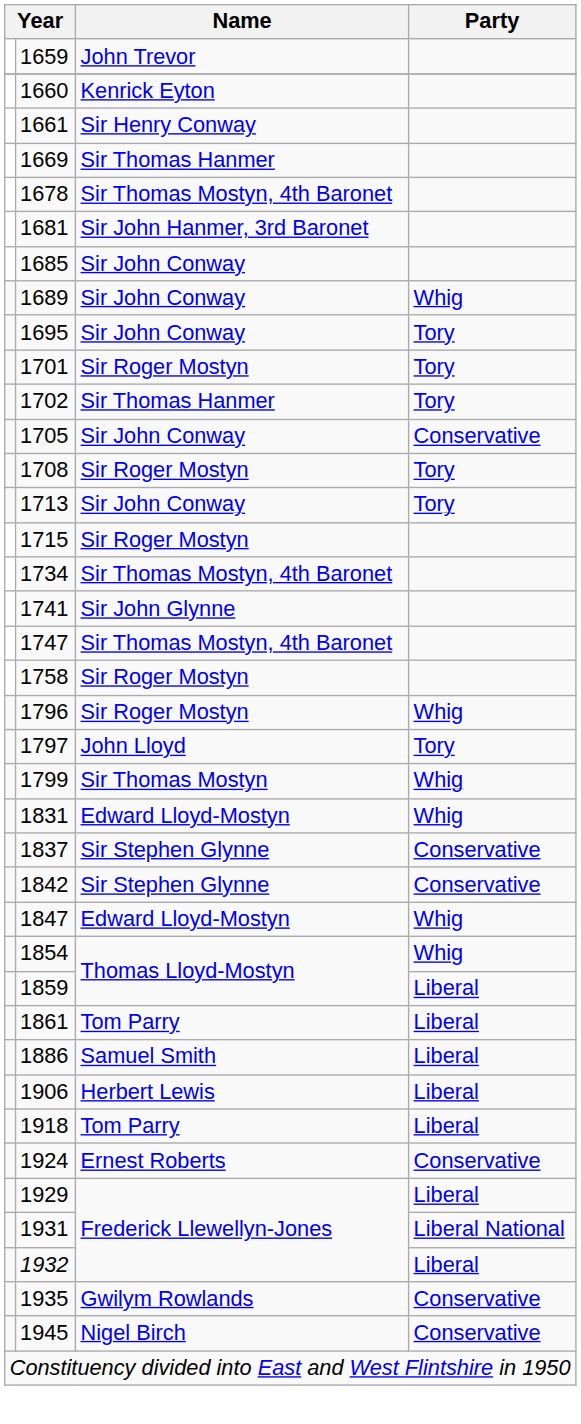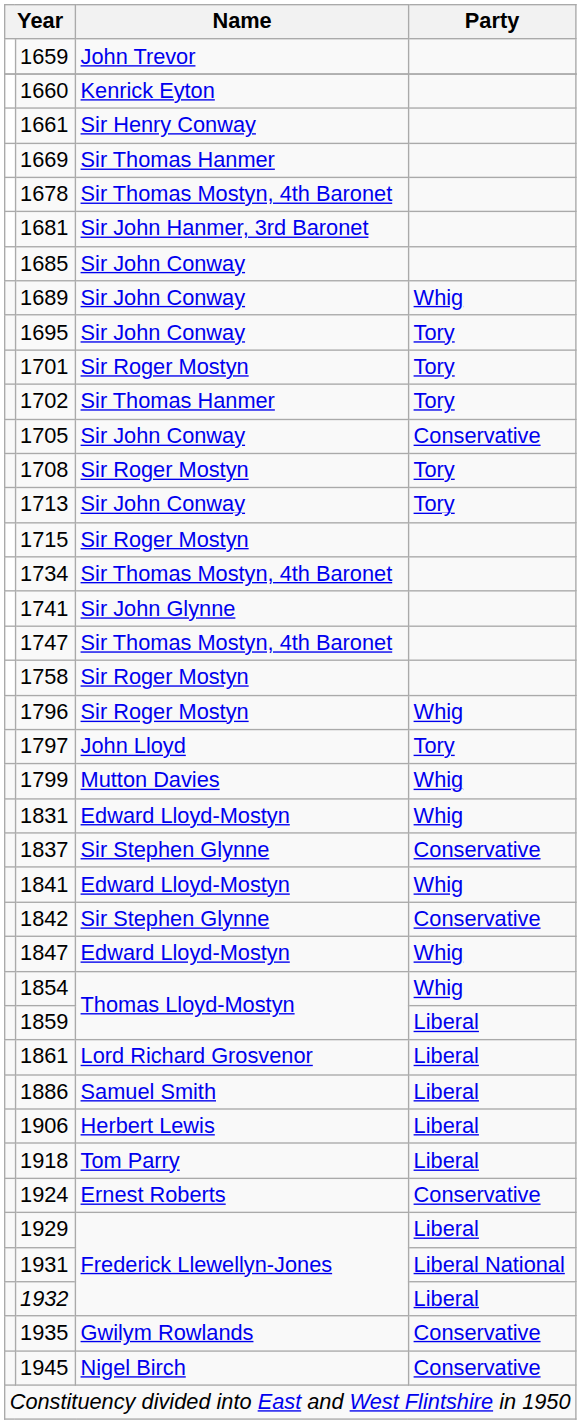(174, 780) Sir Thomas Mostyn -> (150, 780) Mutton Davies
+ row: (44, 884)
(130, 1022) Tom Parry -> (197, 1057) Lord Richard Grosvenor
